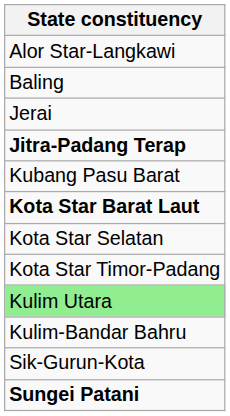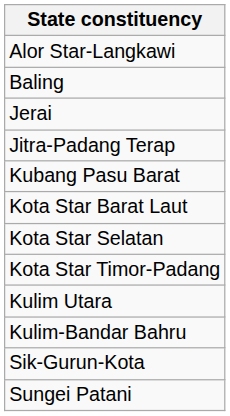(98, 144) bold -> (92, 144) normal
(104, 207) bold -> (98, 207) normal
(61, 301) lightgreen background -> (61, 301) no background
(74, 394) bold -> (70, 394) normal
